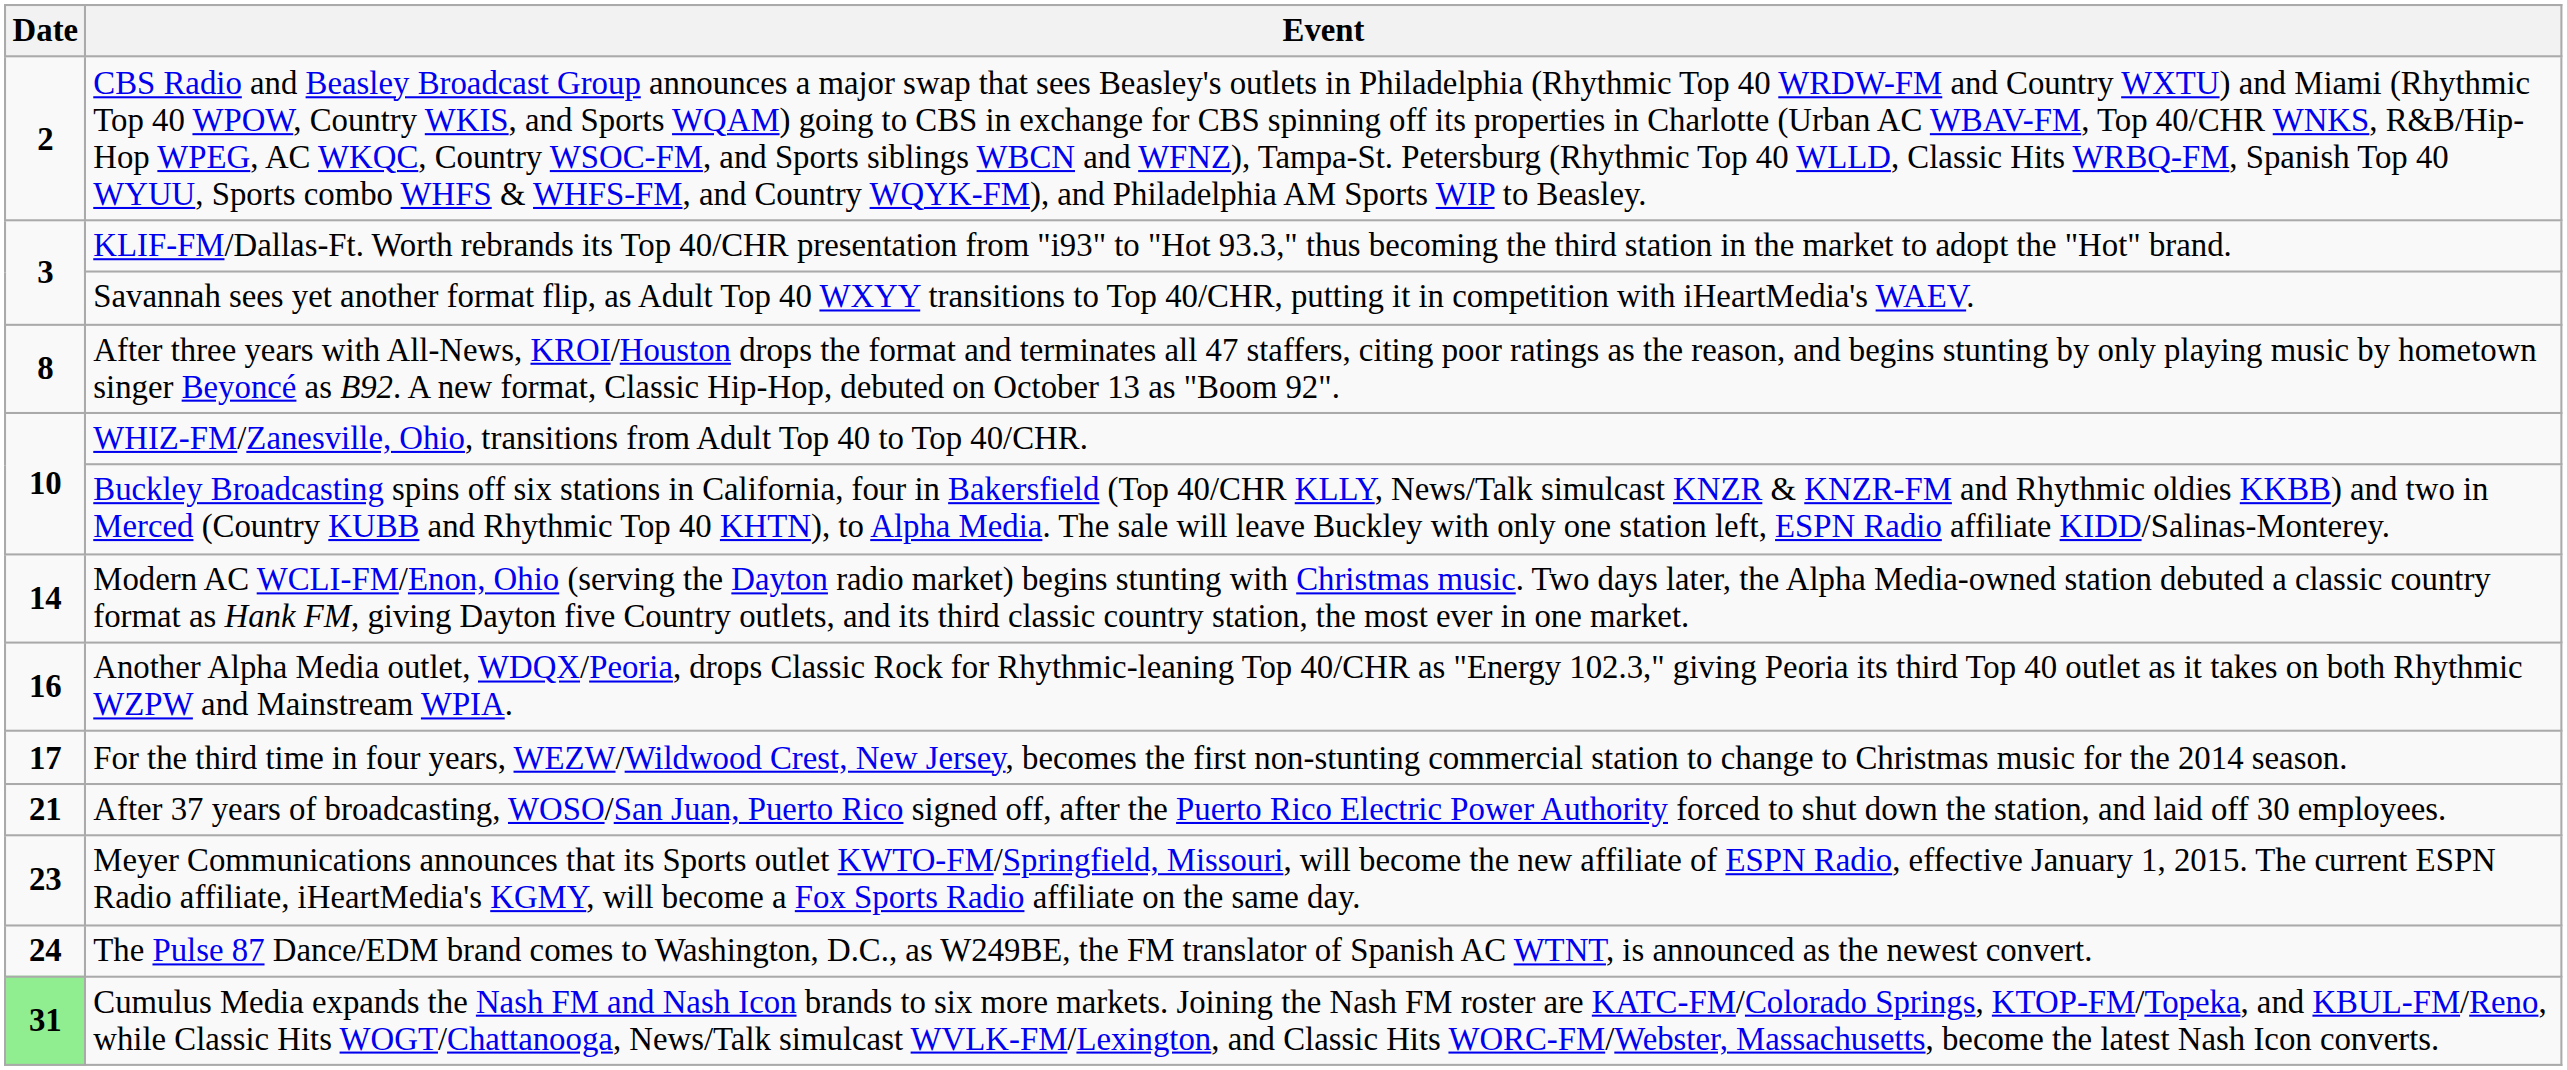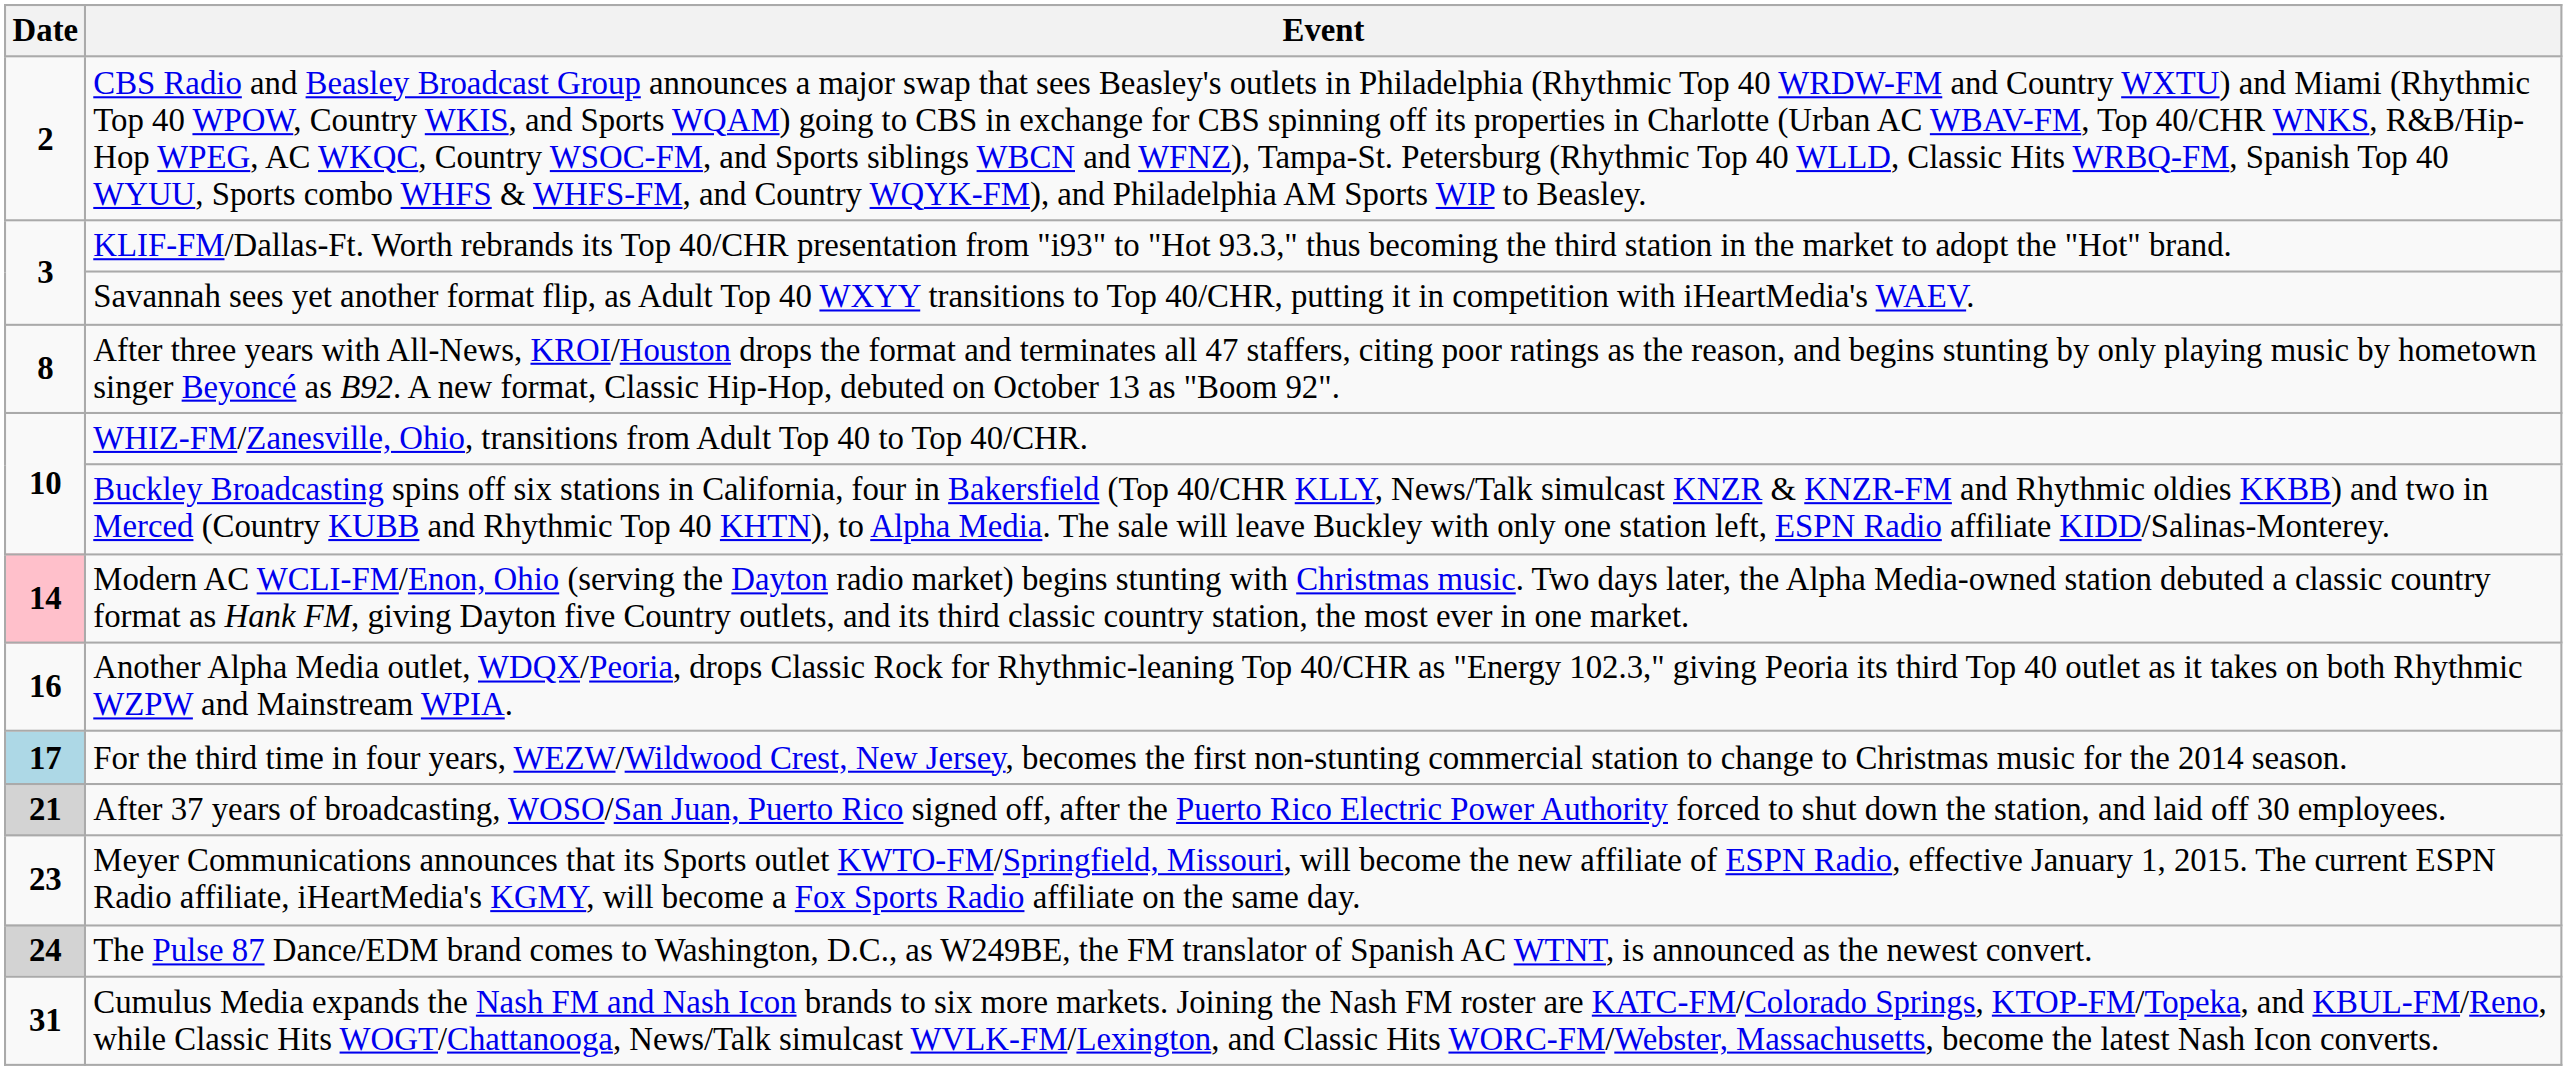(45, 597) no background -> (45, 597) pink background
(45, 756) no background -> (45, 756) lightblue background
(45, 808) no background -> (45, 808) lightgrey background
(45, 949) no background -> (45, 949) lightgrey background
(45, 1020) lightgreen background -> (45, 1020) no background
